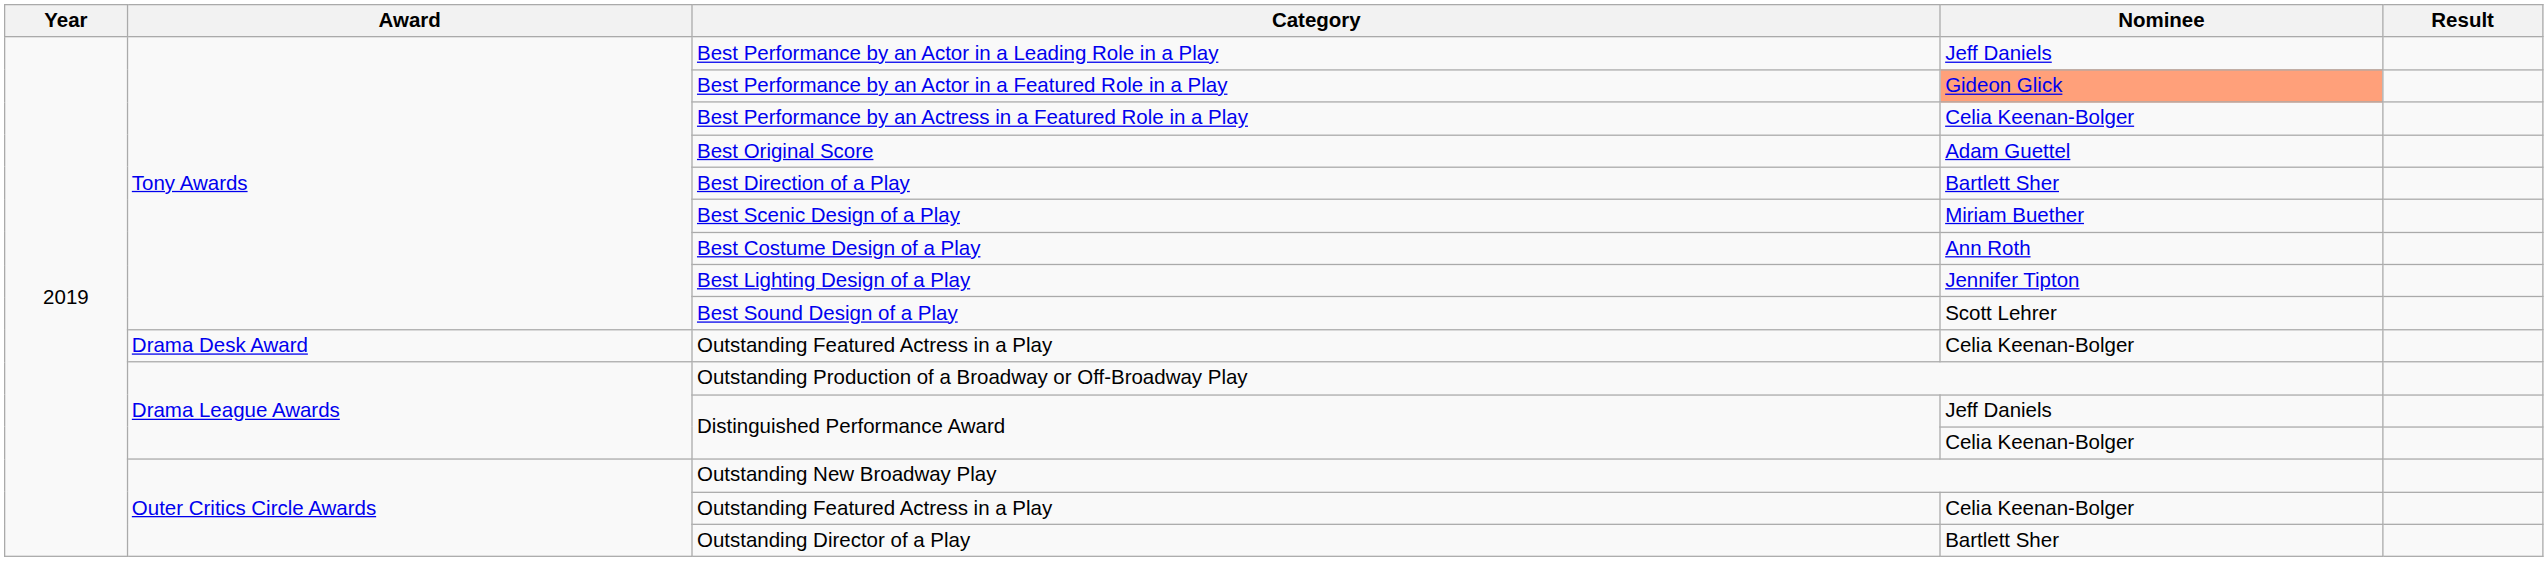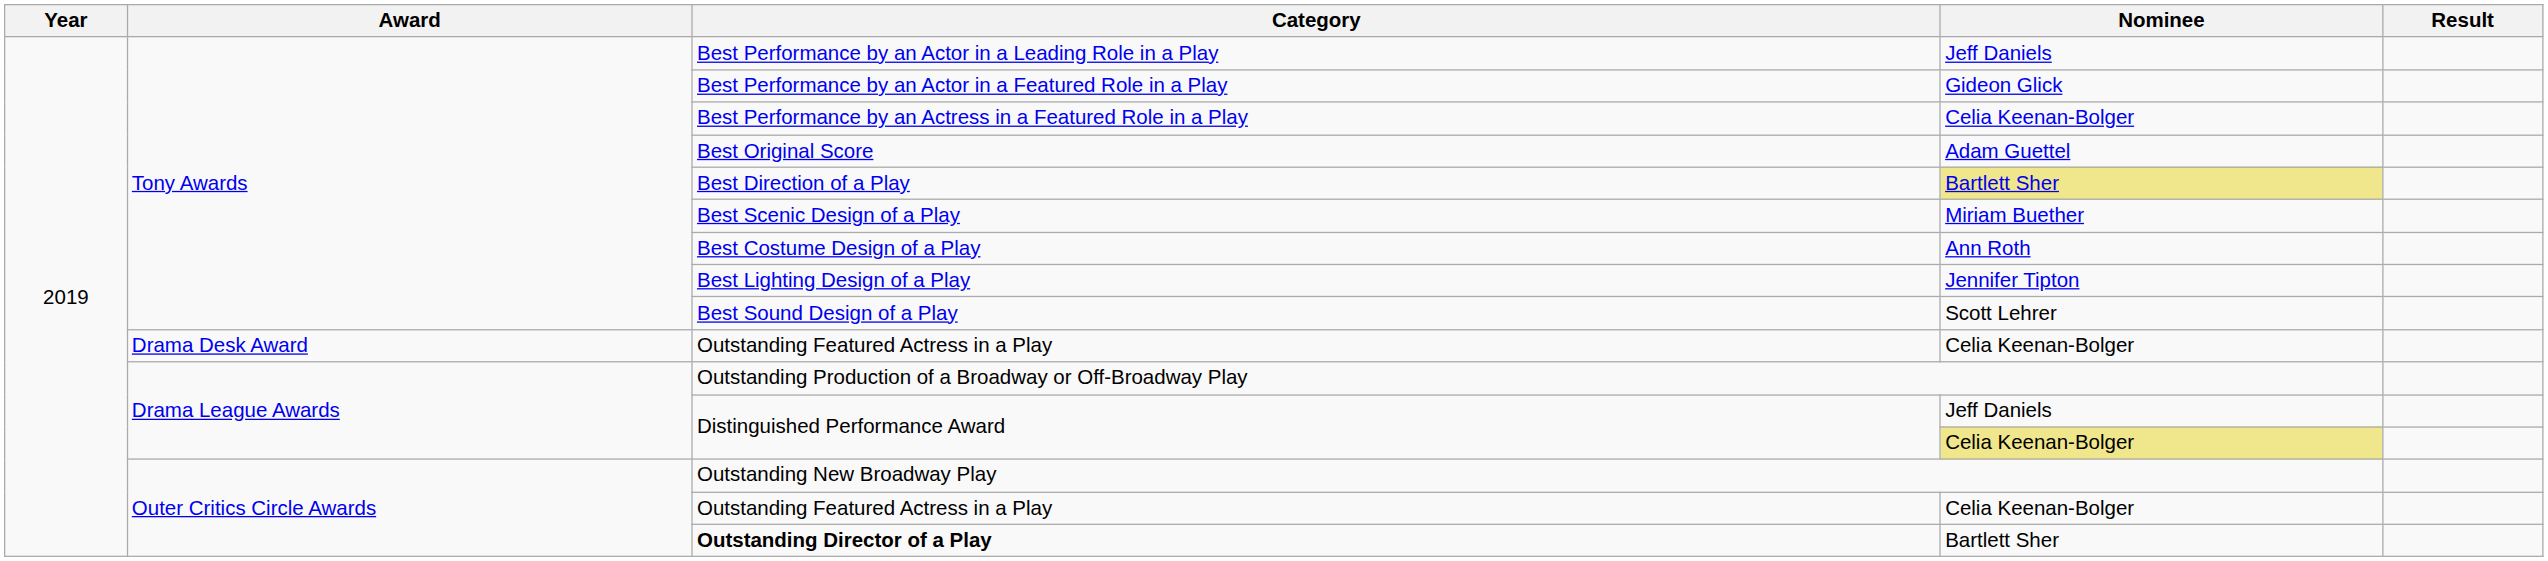(2004, 85) lightsalmon background -> (2004, 85) no background
(2002, 183) no background -> (2002, 183) khaki background
(2040, 442) no background -> (2040, 442) khaki background
(834, 540) normal -> (844, 540) bold
